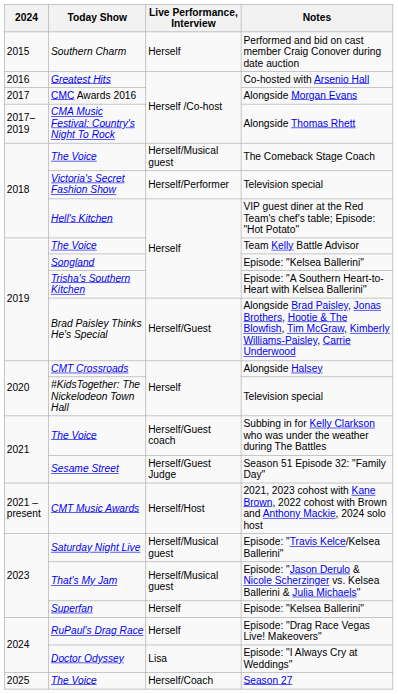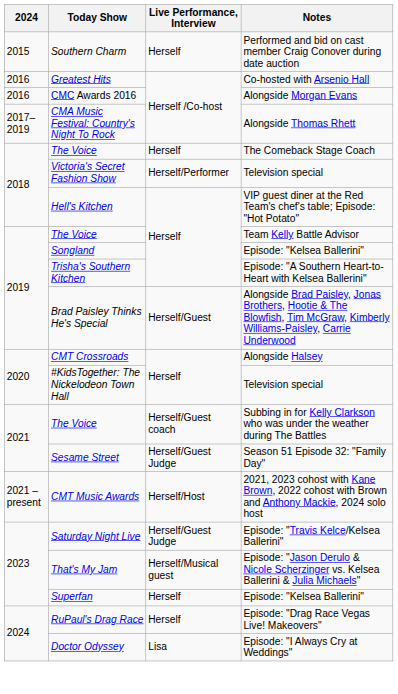(18, 95) 2017 -> (18, 95) 2016
(183, 157) Herself/Musical guest -> (164, 151) Herself
(183, 547) Herself/Musical guest -> (180, 536) Herself/Guest Judge
- row: (74, 680)
